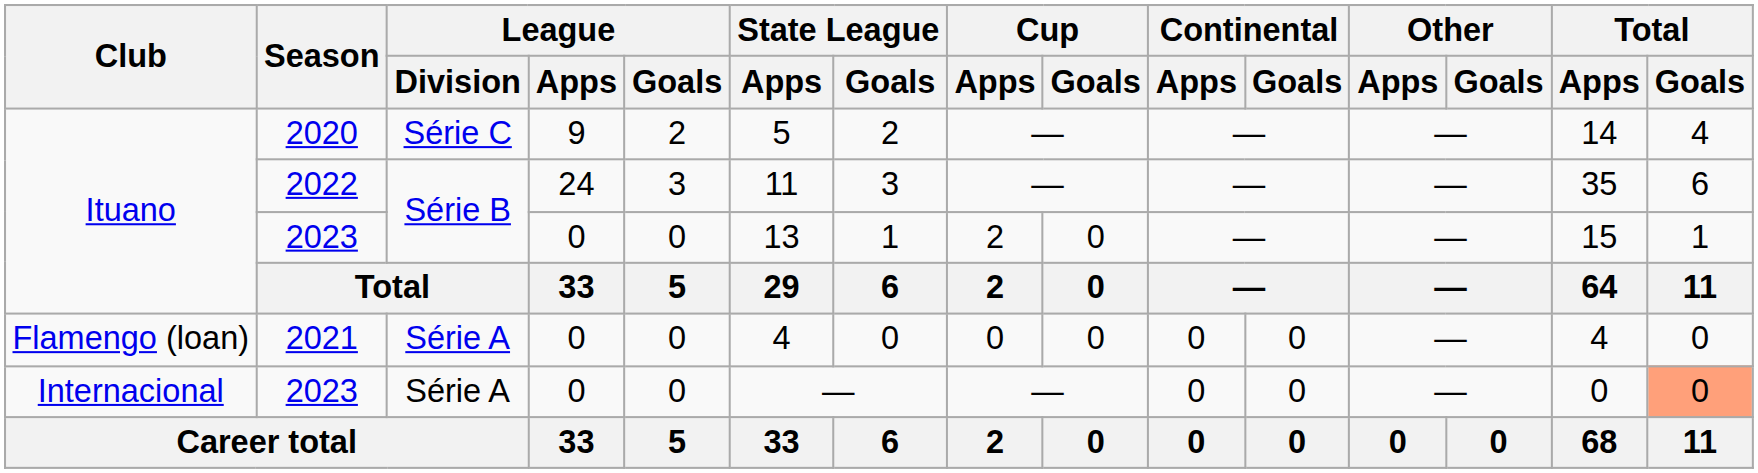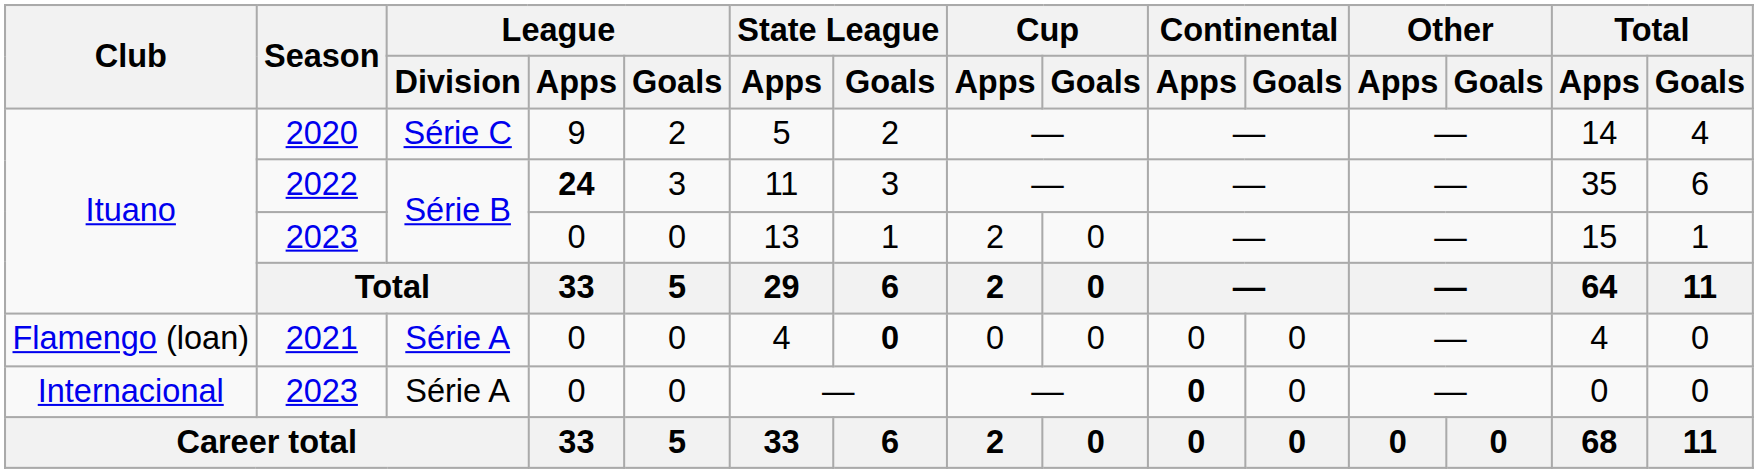(576, 184) normal -> (576, 184) bold
(890, 339) normal -> (890, 339) bold
(1196, 390) normal -> (1196, 390) bold
(1700, 390) lightsalmon background -> (1700, 390) no background
